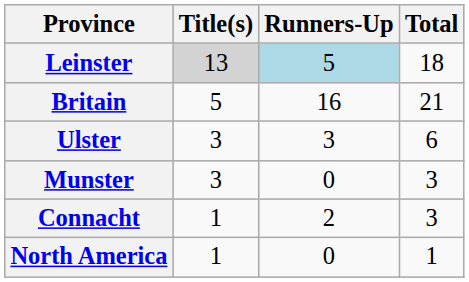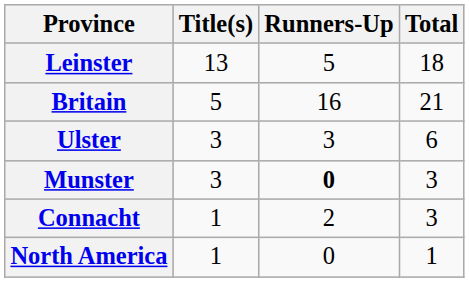(216, 62) lightgrey background -> (216, 62) no background
(329, 62) lightblue background -> (329, 62) no background
(329, 179) normal -> (329, 179) bold
